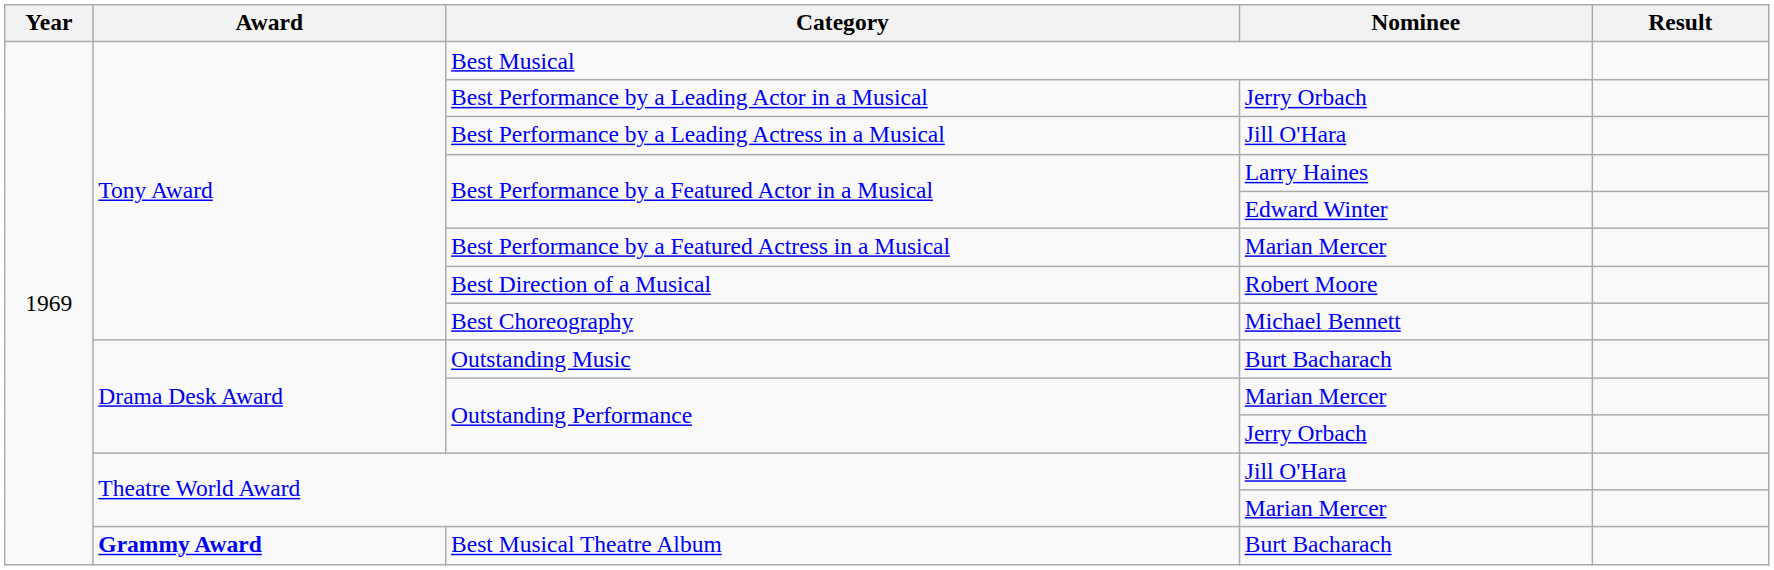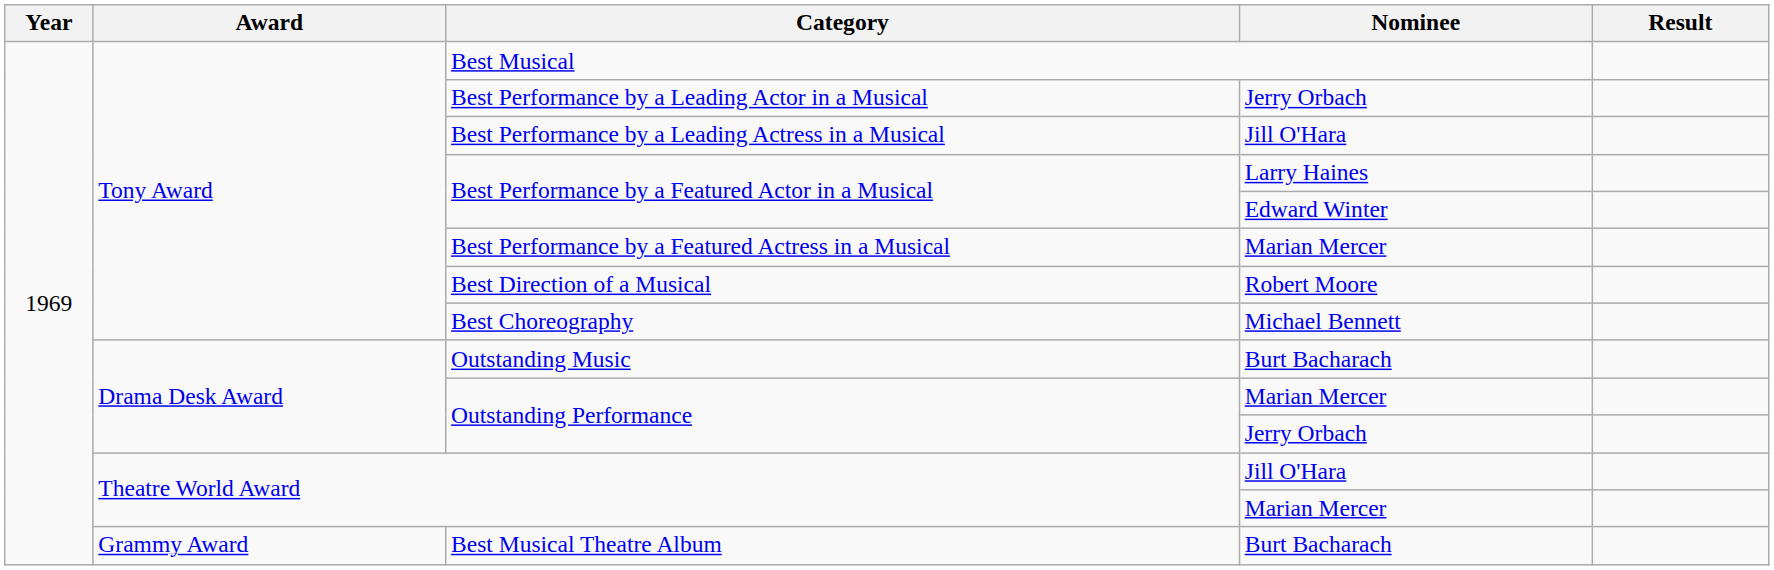(180, 545) bold -> (173, 545) normal
